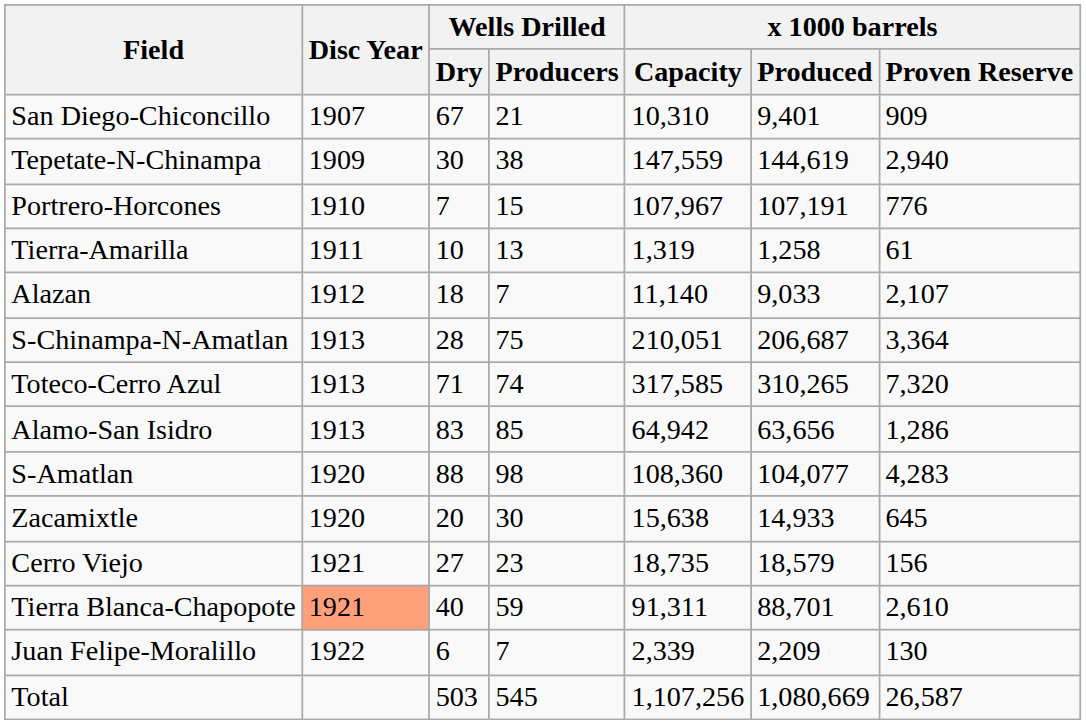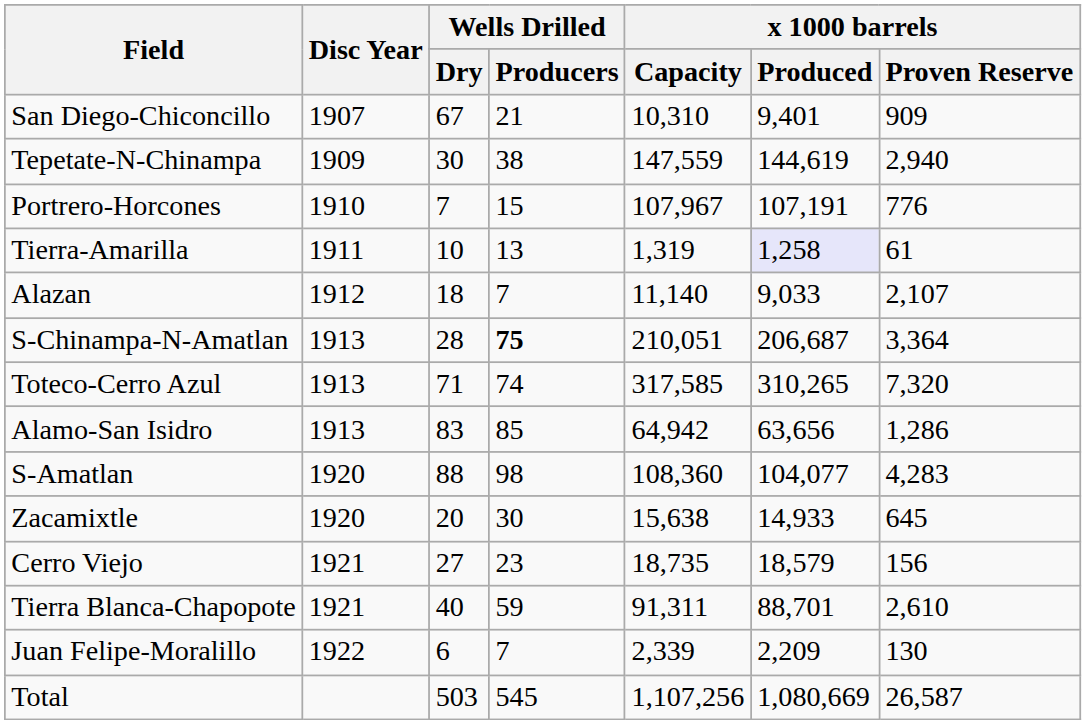(789, 250) no background -> (789, 250) lavender background
(510, 339) normal -> (510, 339) bold
(337, 607) lightsalmon background -> (337, 607) no background
